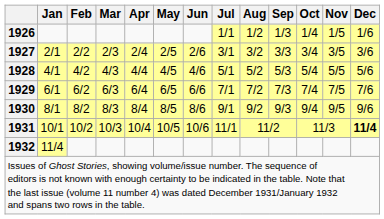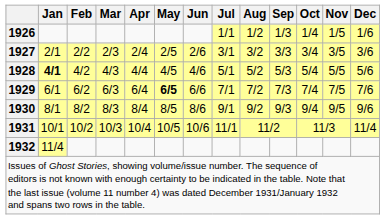(52, 71) normal -> (52, 71) bold
(168, 90) normal -> (169, 90) bold
(365, 127) bold -> (365, 127) normal
